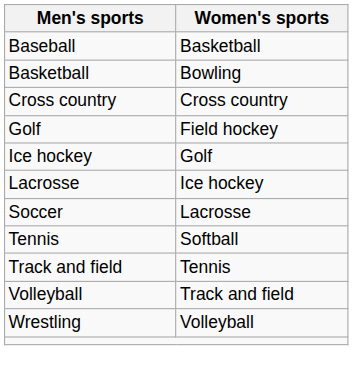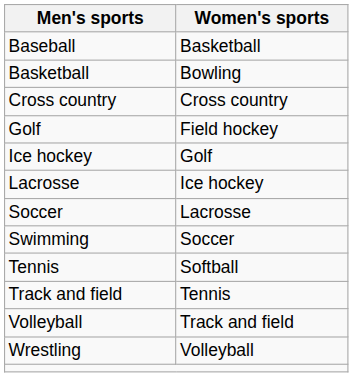+ row: (49, 239)
